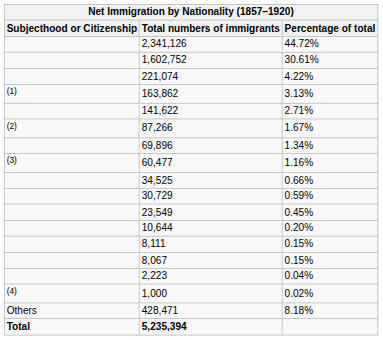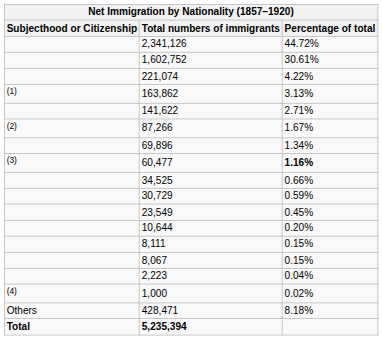(299, 163) normal -> (299, 163) bold
